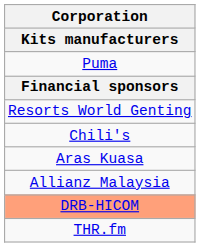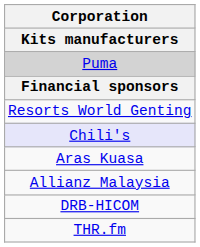(100, 64) no background -> (100, 64) lightgrey background
(100, 135) no background -> (100, 135) lavender background
(100, 206) lightsalmon background -> (100, 206) no background
